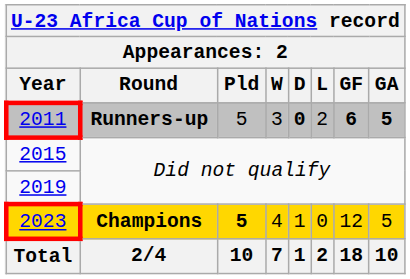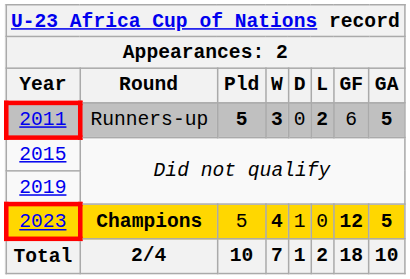(149, 120) bold -> (149, 120) normal
(242, 120) normal -> (242, 120) bold
(277, 120) normal -> (277, 120) bold
(300, 120) bold -> (300, 120) normal
(322, 120) normal -> (322, 120) bold
(351, 120) bold -> (351, 120) normal
(242, 222) bold -> (242, 222) normal
(277, 222) normal -> (277, 222) bold
(351, 222) normal -> (351, 222) bold
(387, 222) normal -> (387, 222) bold
